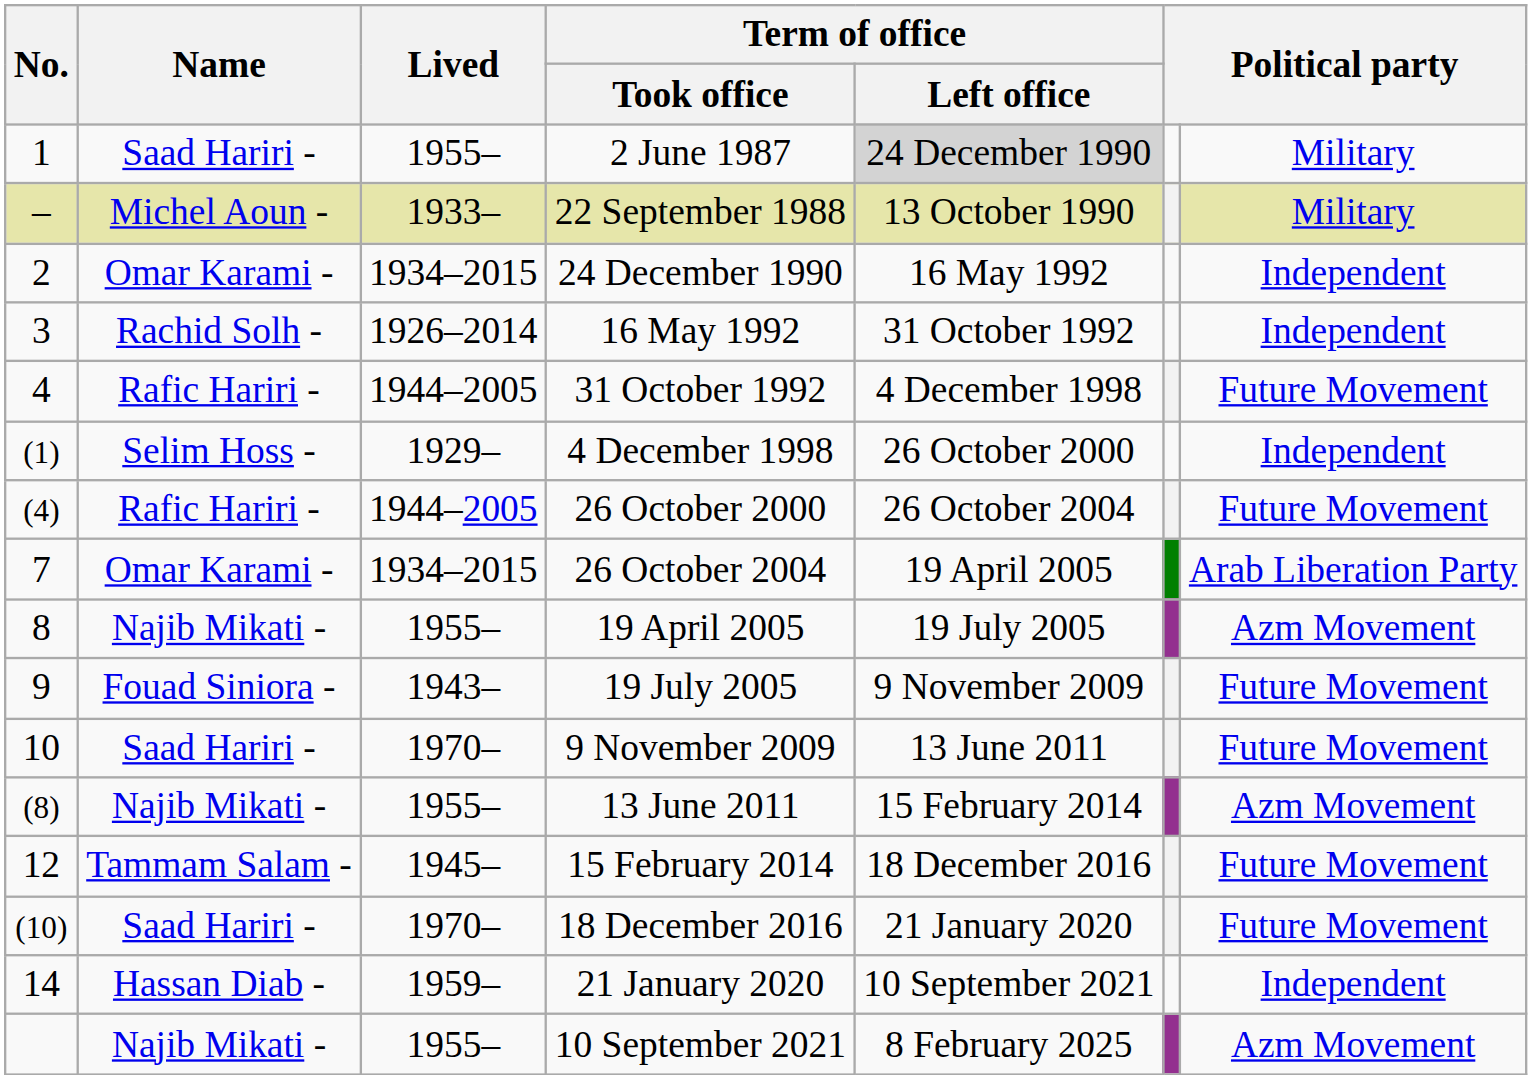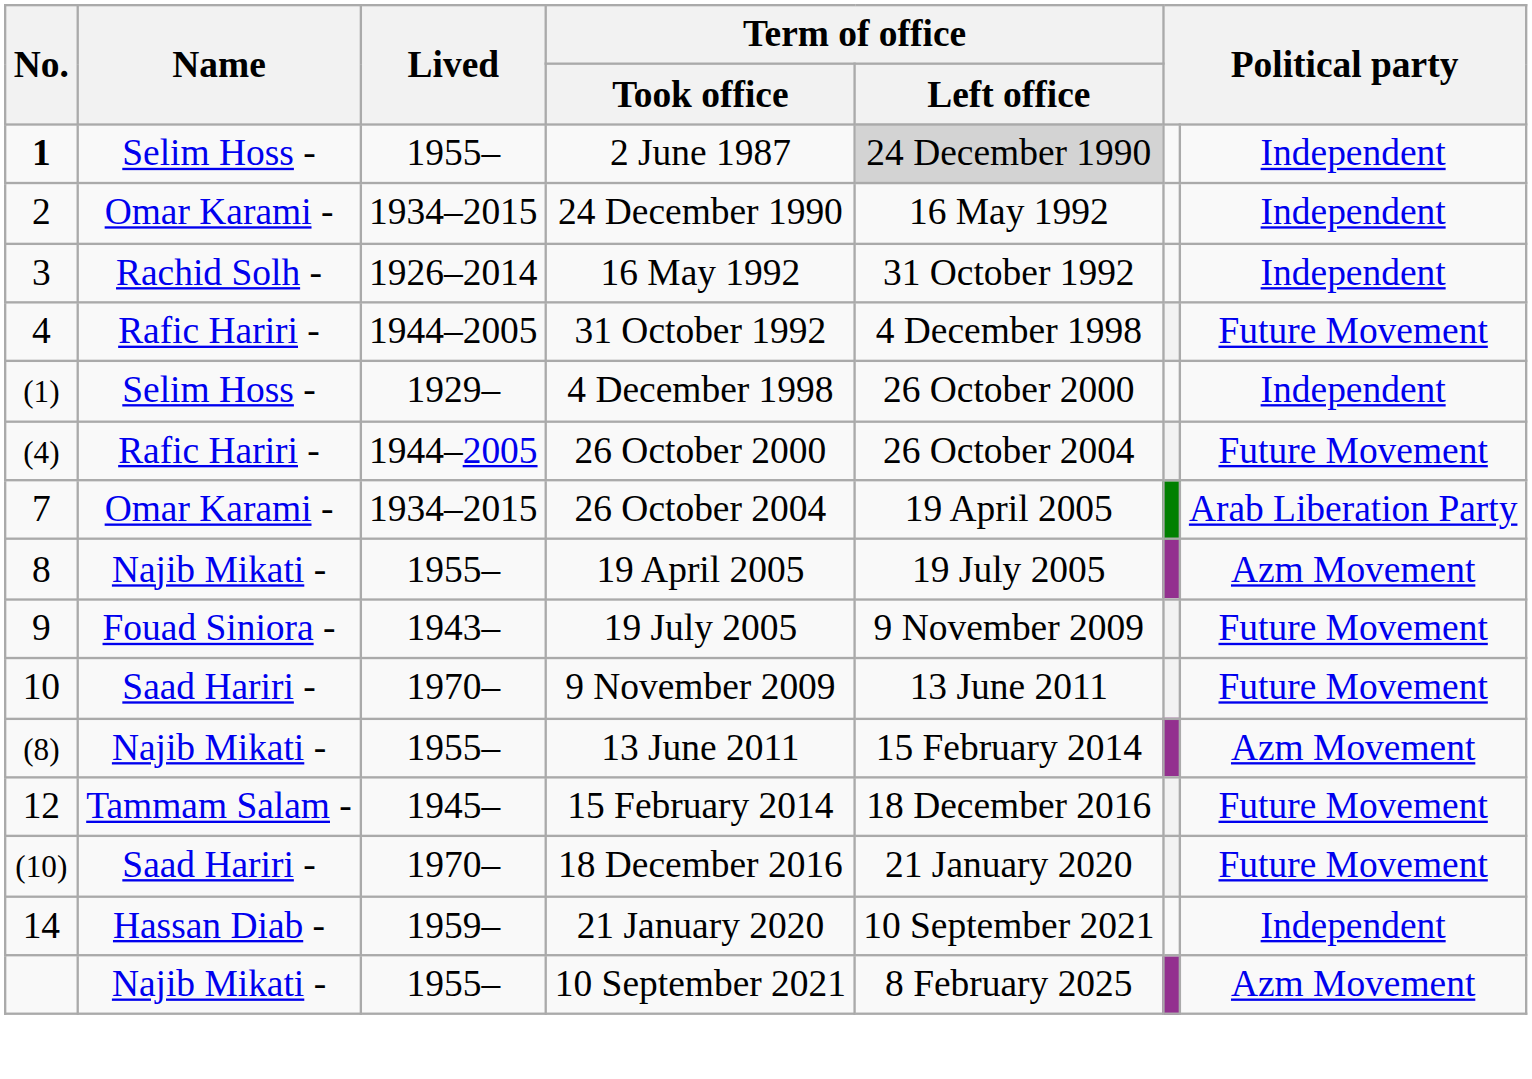(41, 152) normal -> (41, 152) bold
(219, 152) Saad Hariri - -> (219, 152) Selim Hoss -
(1353, 152) Military -> (1353, 152) Independent
- row: (700, 212)
